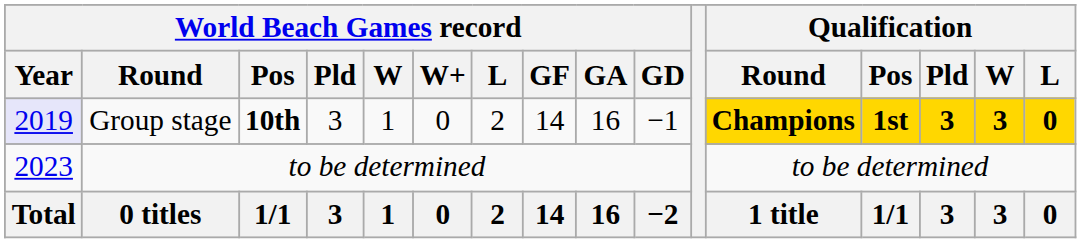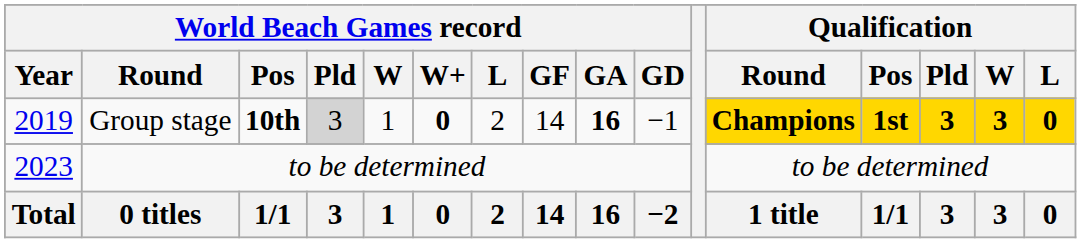(44, 120) lavender background -> (44, 120) no background
(335, 120) no background -> (335, 120) lightgrey background
(443, 120) normal -> (443, 120) bold
(605, 120) normal -> (605, 120) bold
